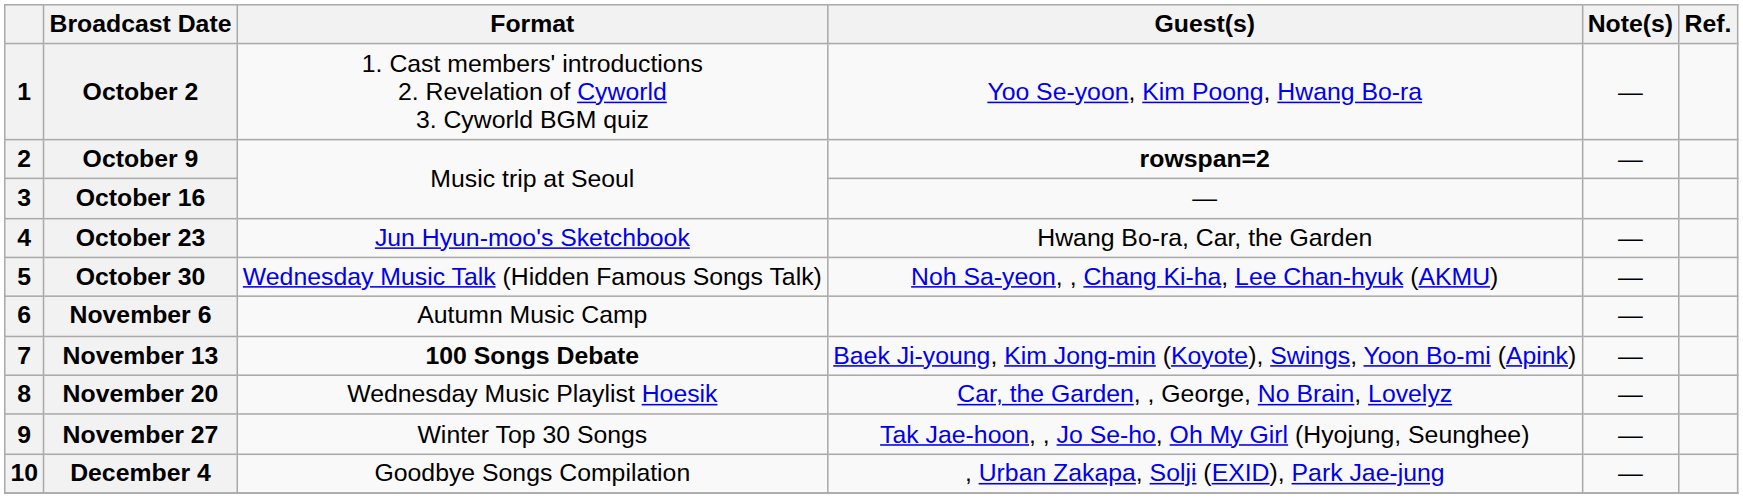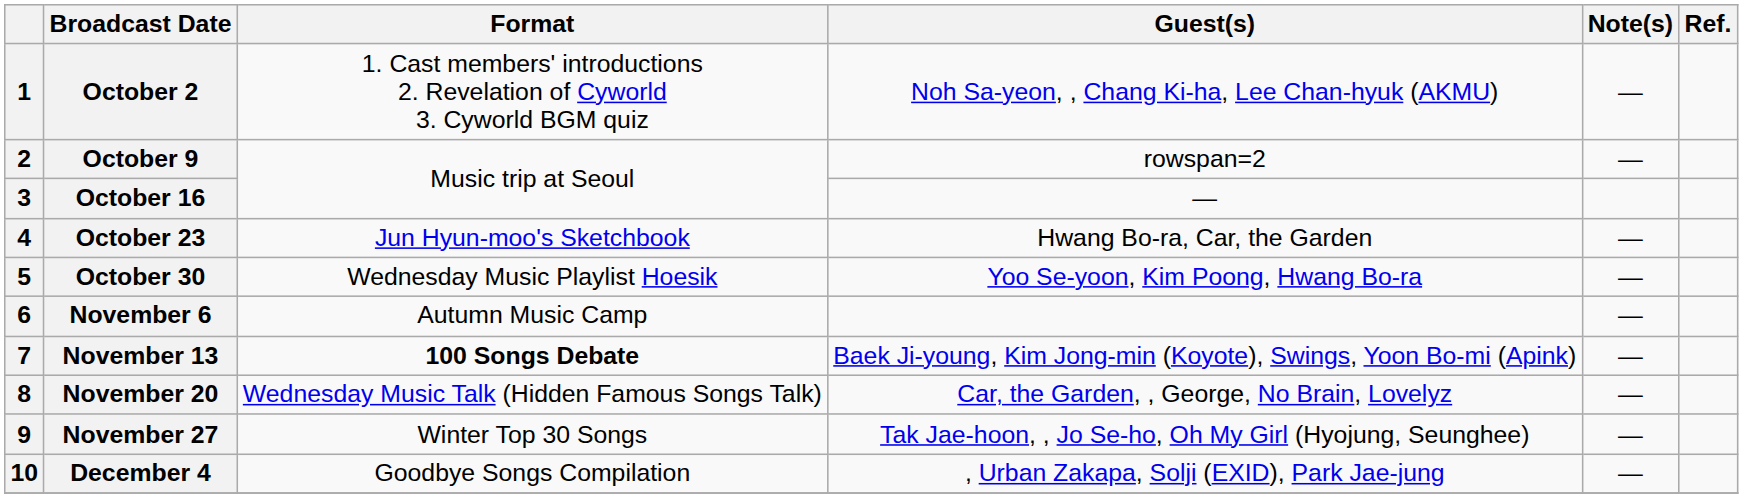(1205, 91) Yoo Se-yoon, Kim Poong, Hwang Bo-ra -> (1205, 91) Noh Sa-yeon, , Chang Ki-ha, Lee Chan-hyuk (AKMU)
(1205, 158) bold -> (1205, 158) normal
(532, 276) Wednesday Music Talk (Hidden Famous Songs Talk) -> (532, 276) Wednesday Music Playlist Hoesik
(1205, 276) Noh Sa-yeon, , Chang Ki-ha, Lee Chan-hyuk (AKMU) -> (1205, 276) Yoo Se-yoon, Kim Poong, Hwang Bo-ra
(532, 394) Wednesday Music Playlist Hoesik -> (532, 394) Wednesday Music Talk (Hidden Famous Songs Talk)
